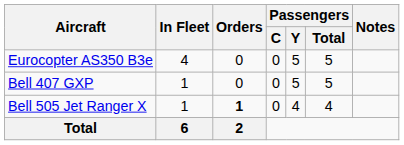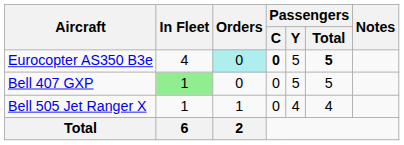(239, 60) no background -> (239, 60) paleturquoise background
(276, 60) normal -> (276, 60) bold
(329, 60) normal -> (329, 60) bold
(184, 83) no background -> (184, 83) lightgreen background
(239, 106) bold -> (239, 106) normal
